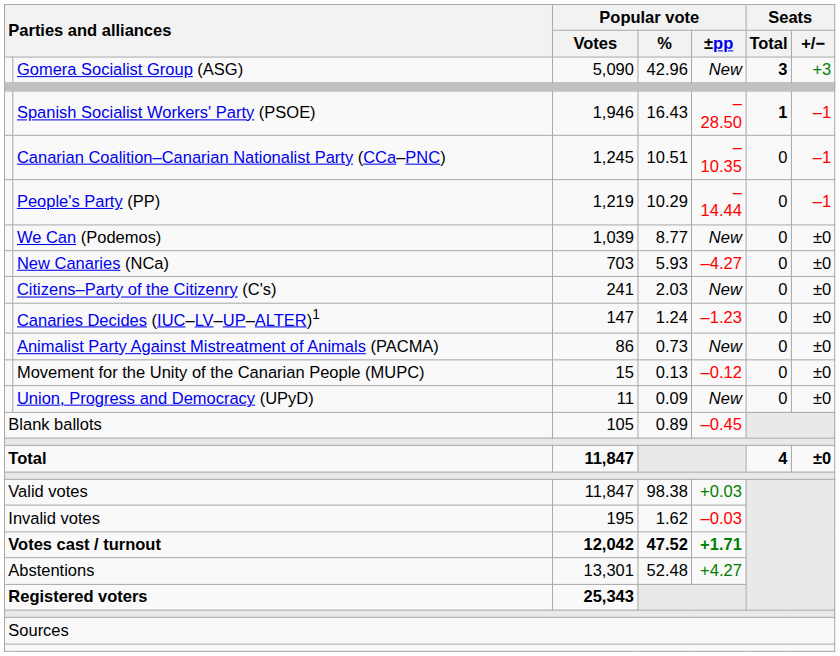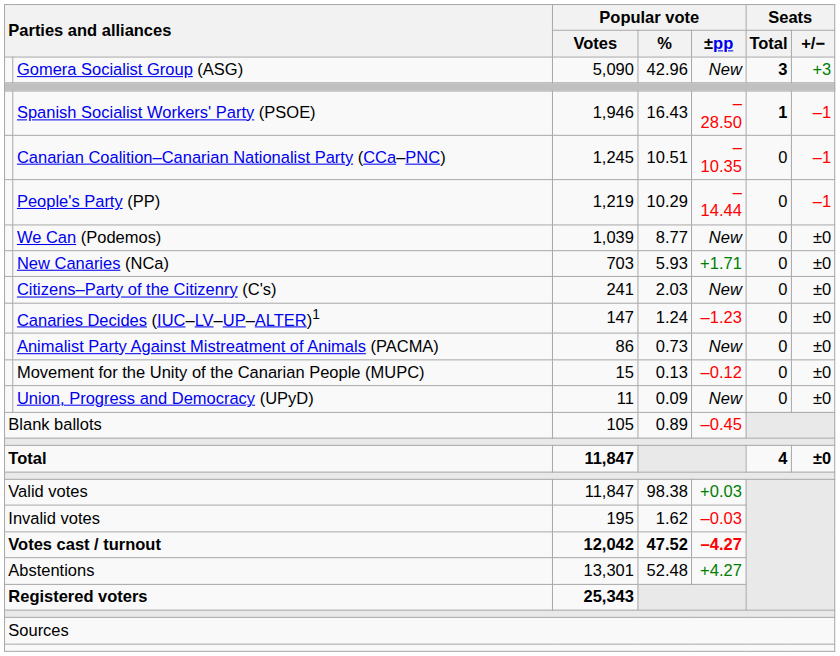(721, 263) –4.27 -> (721, 263) +1.71
(721, 544) +1.71 -> (721, 544) –4.27
